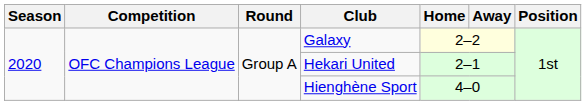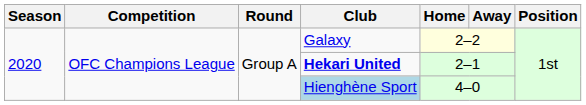(349, 64) normal -> (352, 64) bold
(360, 87) no background -> (360, 87) lightblue background
